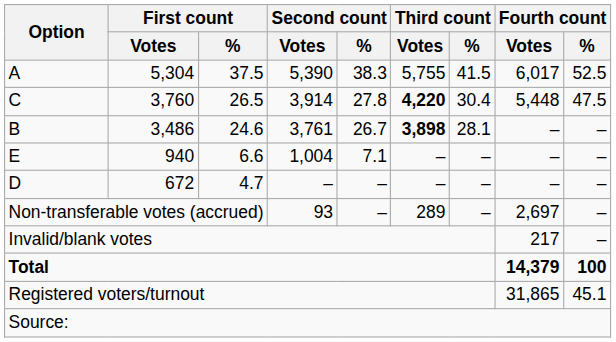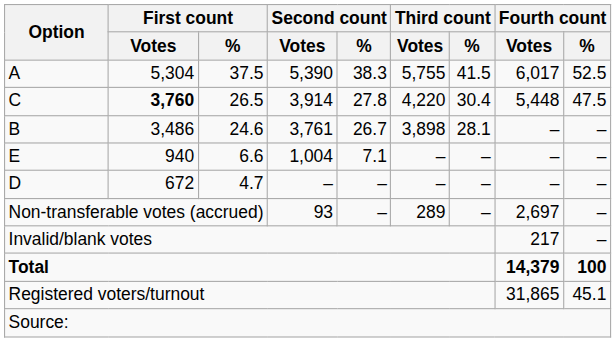(172, 101) normal -> (172, 101) bold
(424, 101) bold -> (424, 101) normal
(424, 128) bold -> (424, 128) normal
